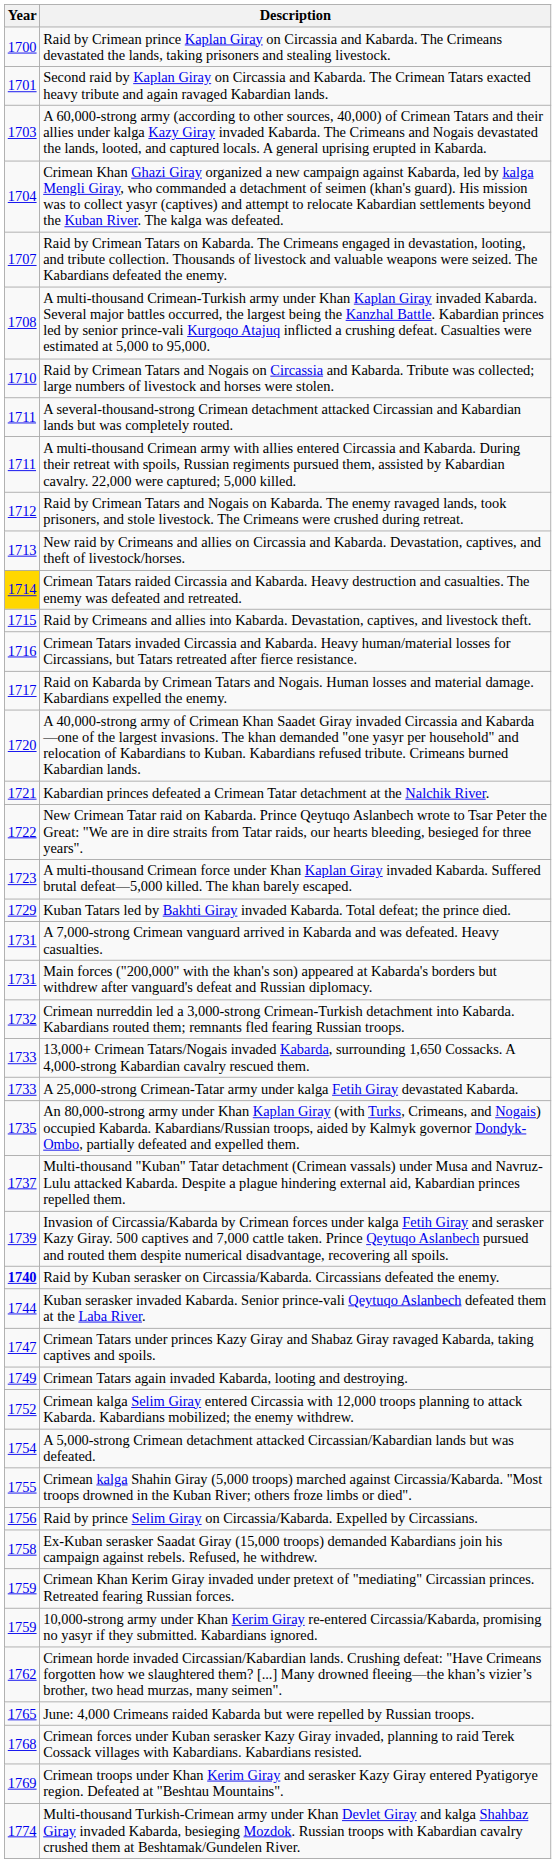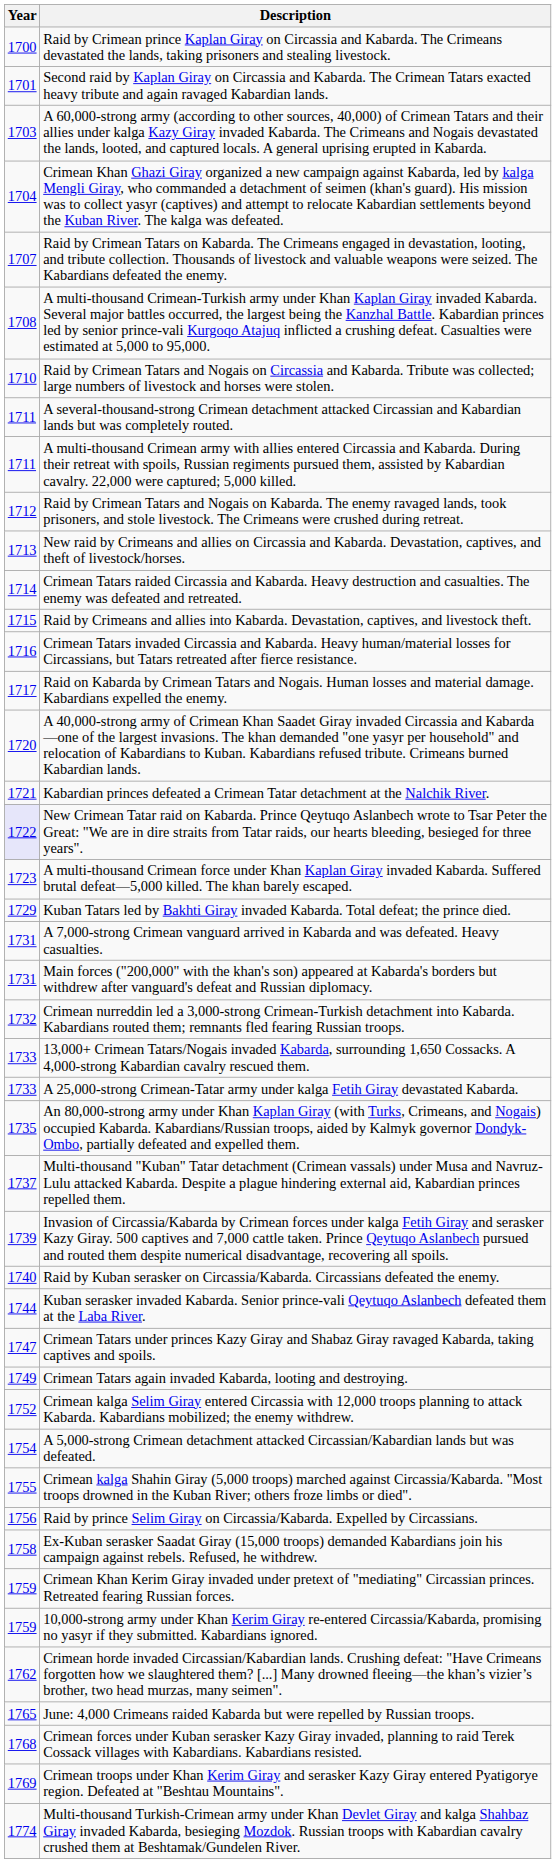(22, 589) gold background -> (22, 589) no background
(22, 831) no background -> (22, 831) lavender background
(22, 1277) bold -> (22, 1277) normal
